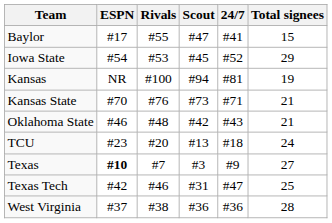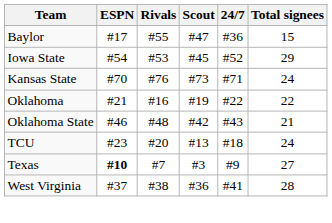(233, 36) #41 -> (233, 36) #36
- row: (27, 79)
(287, 100) 21 -> (287, 79) 24
+ row: (36, 100)
- row: (38, 185)
(233, 206) #36 -> (233, 185) #41
